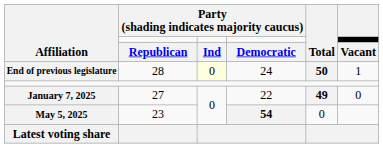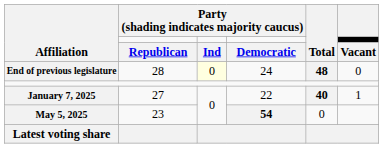(322, 71) 50 -> (322, 71) 48
(358, 71) 1 -> (358, 71) 0
(322, 95) 49 -> (322, 95) 40
(358, 95) 0 -> (358, 95) 1
